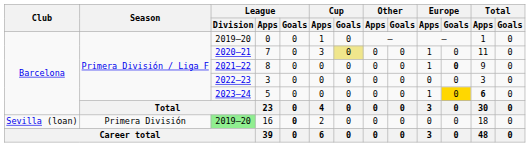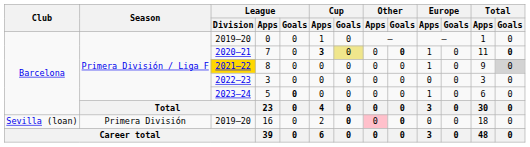(322, 53) normal -> (322, 53) bold
(402, 53) normal -> (402, 53) bold
(510, 53) normal -> (510, 53) bold
(233, 66) no background -> (233, 66) gold background
(456, 66) bold -> (456, 66) normal
(510, 66) no background -> (510, 66) lightgrey background
(295, 94) normal -> (295, 94) bold
(456, 94) gold background -> (456, 94) no background
(483, 94) bold -> (483, 94) normal
(233, 121) lightgreen background -> (233, 121) no background
(295, 121) bold -> (295, 121) normal
(348, 121) normal -> (348, 121) bold
(375, 121) no background -> (375, 121) pink background
(402, 121) normal -> (402, 121) bold
